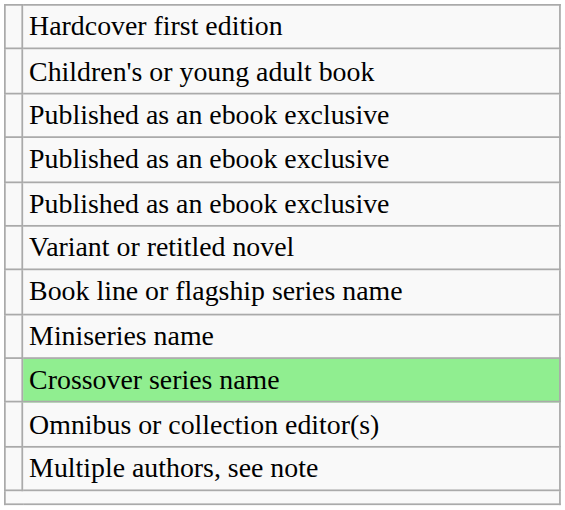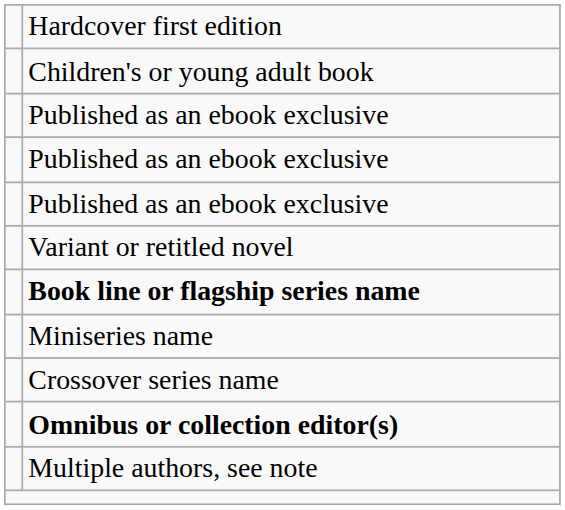(216, 291) normal -> (224, 291) bold
(154, 379) lightgreen background -> (154, 379) no background
(204, 423) normal -> (213, 423) bold
